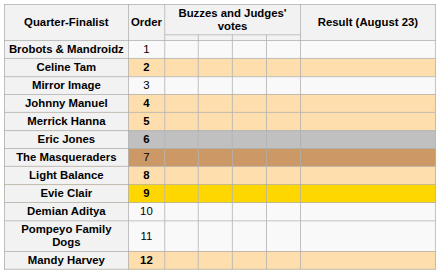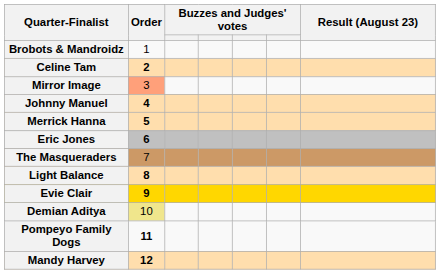(146, 85) no background -> (146, 85) lightsalmon background
(146, 211) no background -> (146, 211) khaki background
(146, 236) normal -> (146, 236) bold
